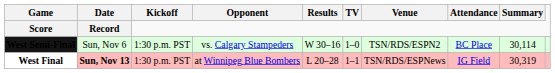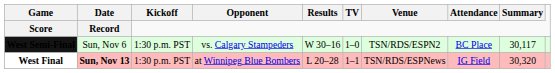(523, 44) 30,114 -> (523, 44) 30,117
(523, 60) 30,319 -> (523, 60) 30,320
